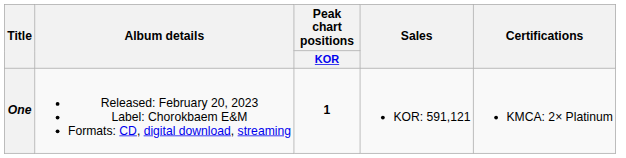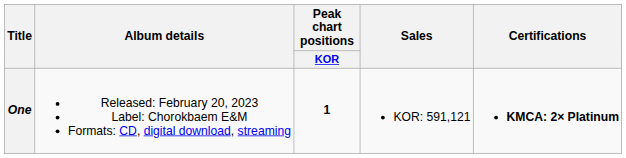(545, 117) normal -> (548, 117) bold
